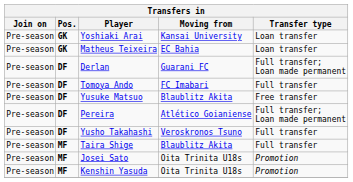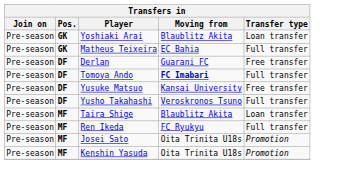(201, 37) Kansai University -> (197, 37) Blaublitz Akita
(286, 50) Loan transfer -> (277, 50) Full transfer
(301, 67) Full transfer; Loan made permanent -> (277, 62) Free transfer
(185, 85) normal -> (185, 75) bold
(197, 97) Blaublitz Akita -> (201, 88) Kansai University
- row: (97, 115)
(286, 145) Full transfer -> (277, 114) Loan transfer
+ row: (102, 127)
